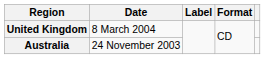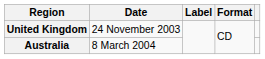(124, 29) 8 March 2004 -> (136, 29) 24 November 2003
(136, 45) 24 November 2003 -> (124, 45) 8 March 2004
